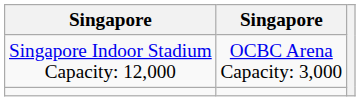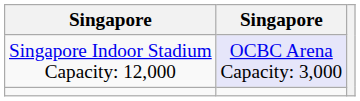(281, 60) no background -> (281, 60) lavender background
